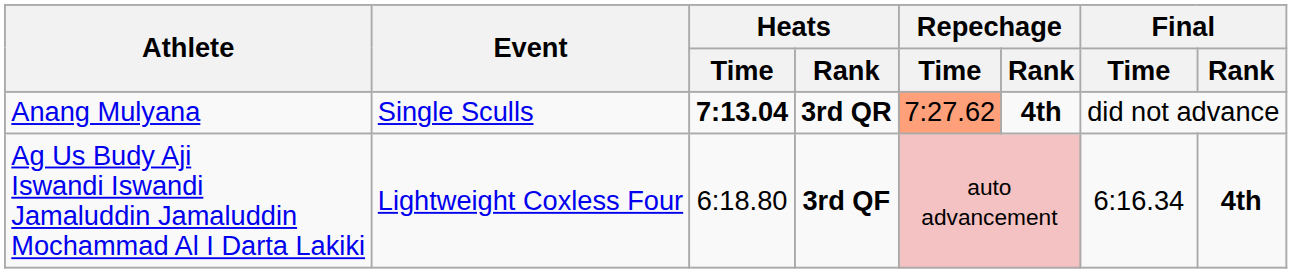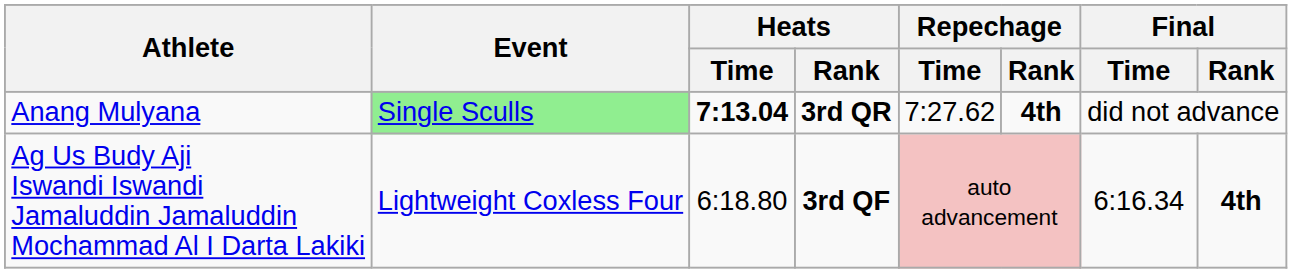(456, 113) no background -> (456, 113) lightgreen background
(950, 113) lightsalmon background -> (950, 113) no background
